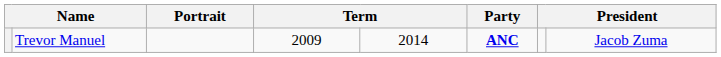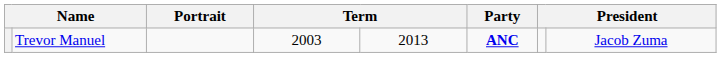(307, 40) 2009 -> (307, 40) 2003
(413, 40) 2014 -> (413, 40) 2013
